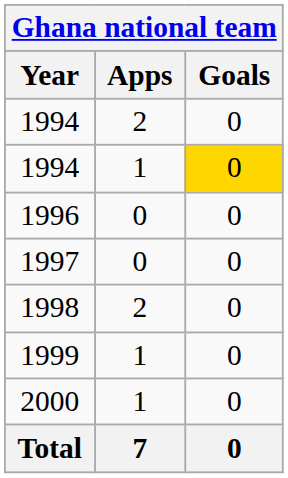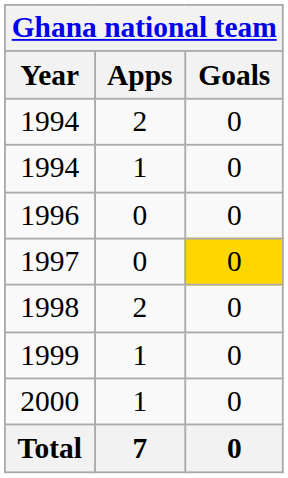(234, 167) gold background -> (234, 167) no background
(234, 261) no background -> (234, 261) gold background
